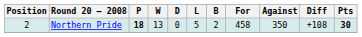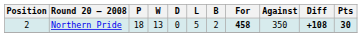(139, 25) bold -> (139, 25) normal
(243, 25) normal -> (243, 25) bold
(317, 25) normal -> (317, 25) bold
